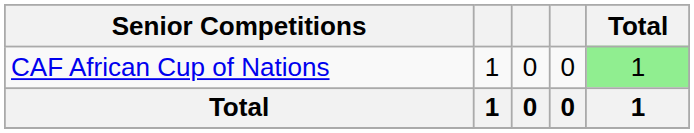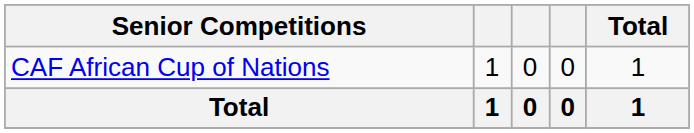(638, 67) lightgreen background -> (638, 67) no background
